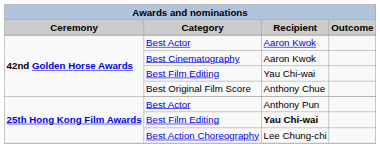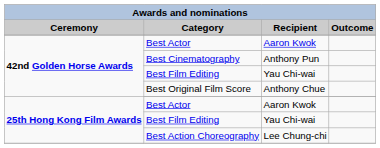(290, 58) Aaron Kwok -> (291, 58) Anthony Pun
(291, 105) Anthony Pun -> (290, 105) Aaron Kwok
(291, 120) bold -> (289, 120) normal
